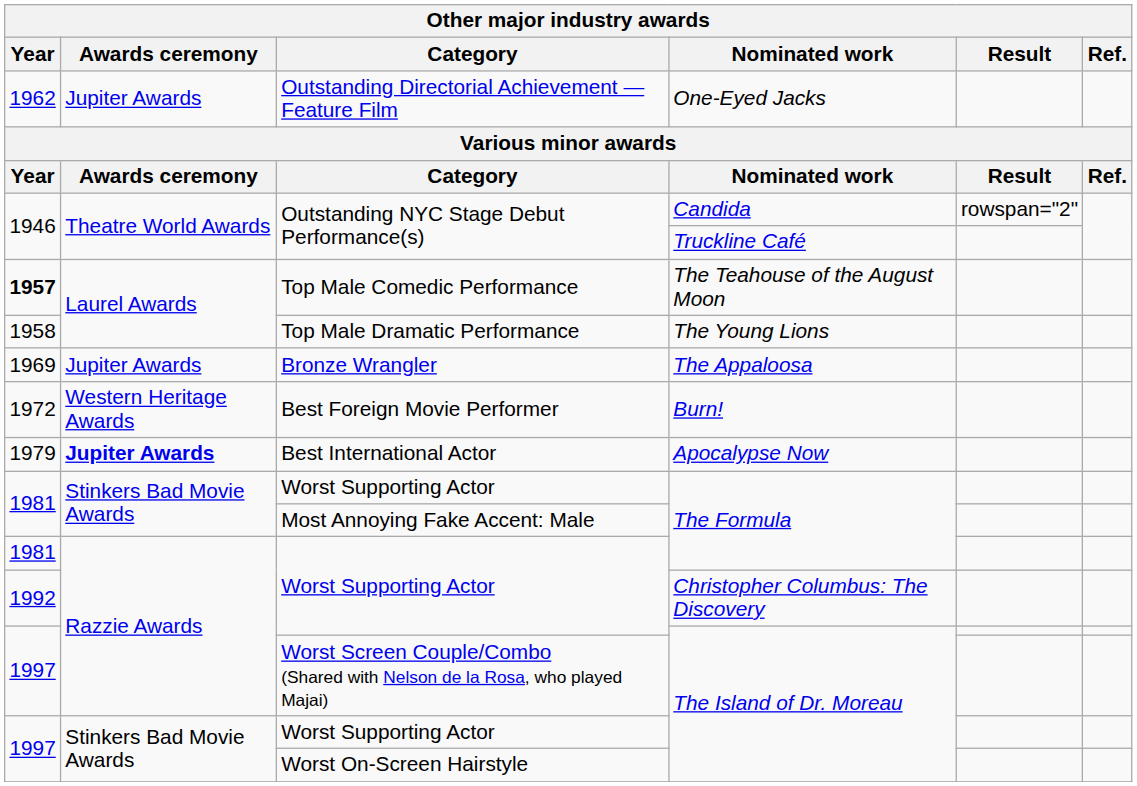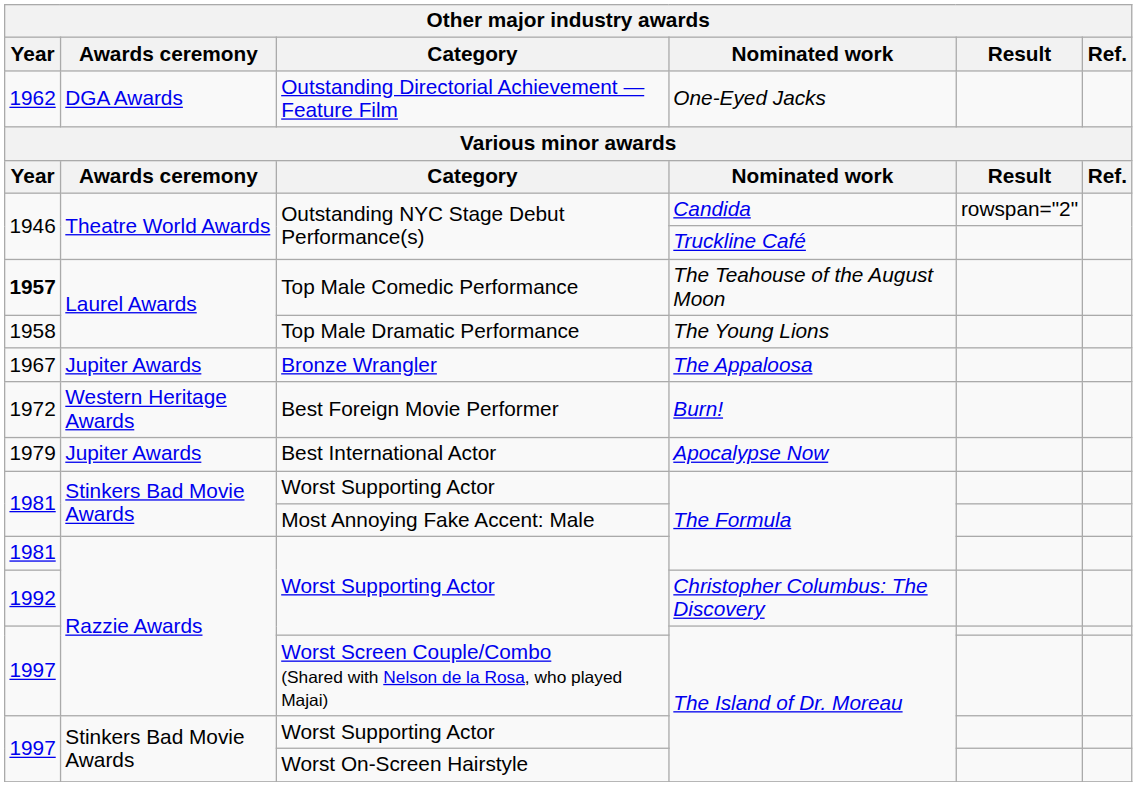(133, 98) Jupiter Awards -> (124, 98) DGA Awards
(33, 364) 1969 -> (33, 364) 1967
(140, 454) bold -> (133, 454) normal
